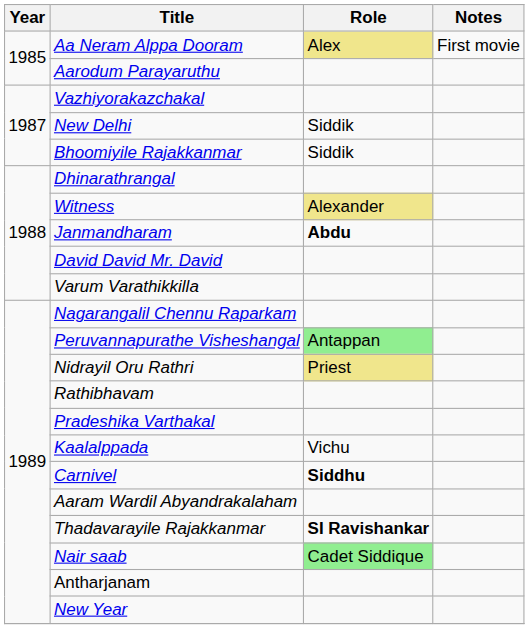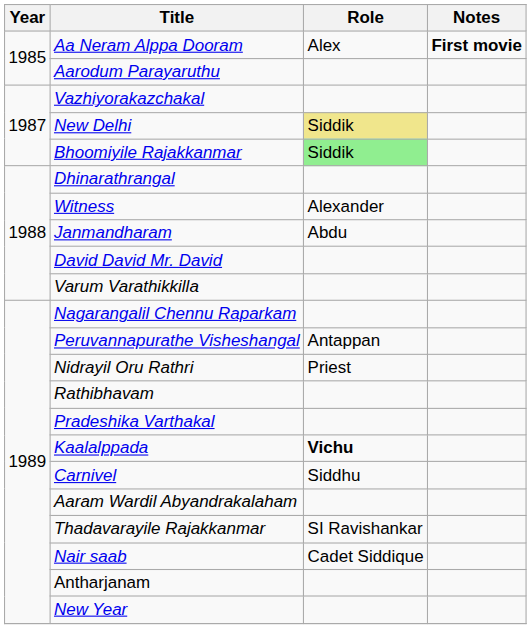(324, 44) khaki background -> (324, 44) no background
(479, 44) normal -> (477, 44) bold
(331, 125) no background -> (331, 125) khaki background
(331, 152) no background -> (331, 152) lightgreen background
(346, 206) khaki background -> (346, 206) no background
(329, 233) bold -> (327, 233) normal
(344, 340) lightgreen background -> (344, 340) no background
(329, 367) khaki background -> (329, 367) no background
(329, 448) normal -> (331, 448) bold
(336, 475) bold -> (334, 475) normal
(368, 529) bold -> (365, 529) normal
(366, 555) lightgreen background -> (366, 555) no background
